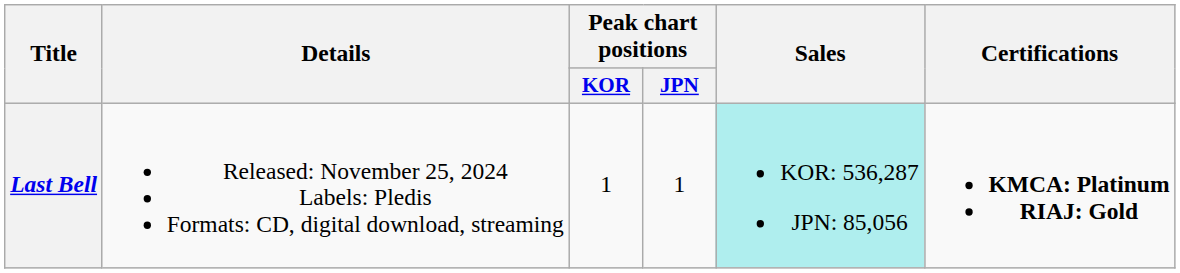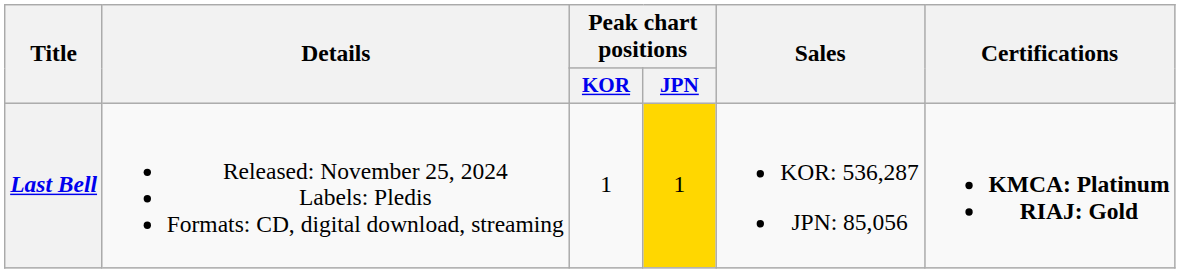(679, 185) no background -> (679, 185) gold background
(820, 198) paleturquoise background -> (820, 198) no background
